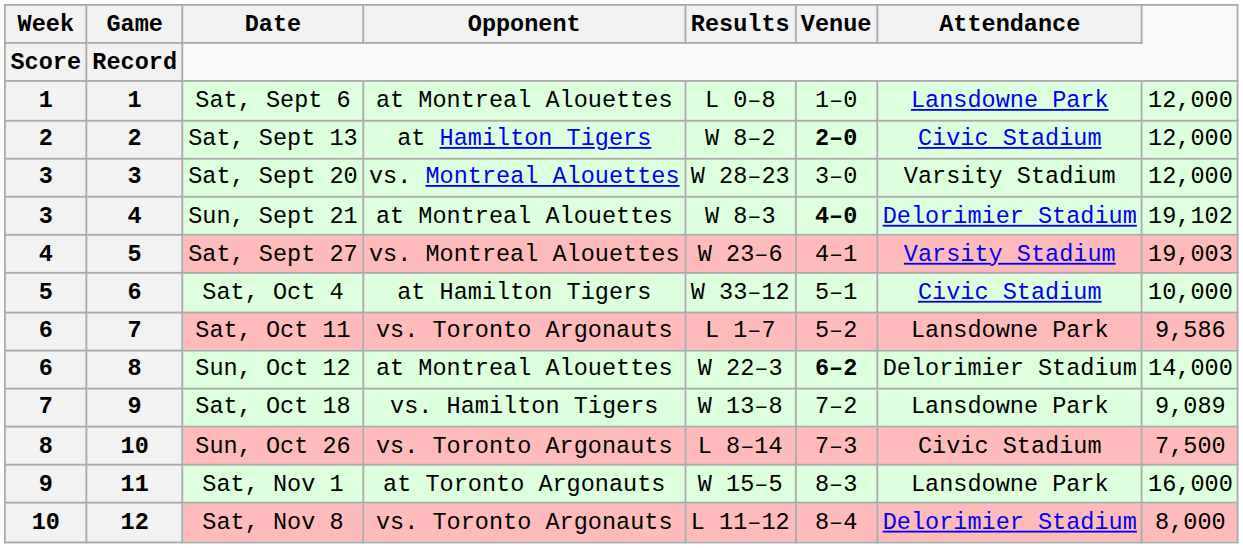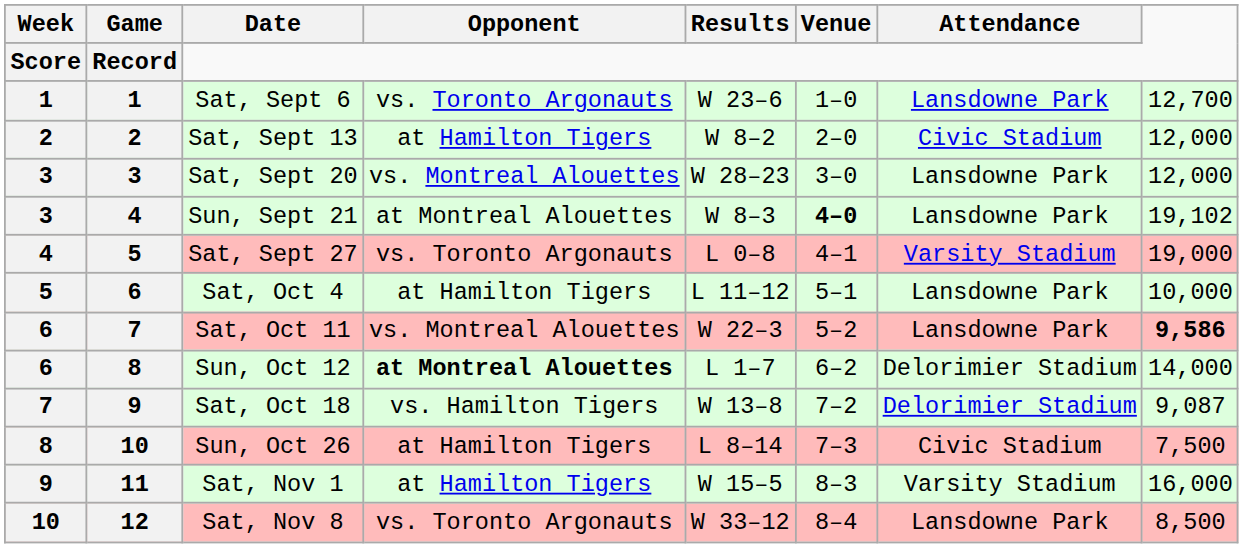(524, 101) at Montreal Alouettes -> (524, 101) vs. Toronto Argonauts
(740, 101) L 0–8 -> (740, 101) W 23–6
(1190, 101) 12,000 -> (1190, 101) 12,700
(836, 139) bold -> (836, 139) normal
(1010, 177) Varsity Stadium -> (1010, 177) Lansdowne Park
(1010, 216) Delorimier Stadium -> (1010, 216) Lansdowne Park
(524, 254) vs. Montreal Alouettes -> (524, 254) vs. Toronto Argonauts
(740, 254) W 23–6 -> (740, 254) L 0–8
(1190, 254) 19,003 -> (1190, 254) 19,000
(740, 293) W 33–12 -> (740, 293) L 11–12
(1010, 293) Civic Stadium -> (1010, 293) Lansdowne Park
(524, 331) vs. Toronto Argonauts -> (524, 331) vs. Montreal Alouettes
(740, 331) L 1–7 -> (740, 331) W 22–3
(1190, 331) normal -> (1190, 331) bold
(524, 369) normal -> (524, 369) bold
(740, 369) W 22–3 -> (740, 369) L 1–7
(836, 369) bold -> (836, 369) normal
(1010, 408) Lansdowne Park -> (1010, 408) Delorimier Stadium
(1190, 408) 9,089 -> (1190, 408) 9,087
(524, 446) vs. Toronto Argonauts -> (524, 446) at Hamilton Tigers
(524, 484) at Toronto Argonauts -> (524, 484) at Hamilton Tigers
(1010, 484) Lansdowne Park -> (1010, 484) Varsity Stadium
(740, 523) L 11–12 -> (740, 523) W 33–12
(1010, 523) Delorimier Stadium -> (1010, 523) Lansdowne Park
(1190, 523) 8,000 -> (1190, 523) 8,500
